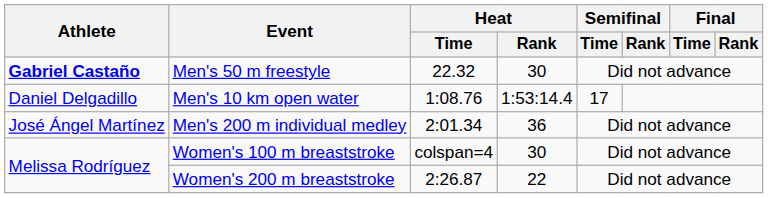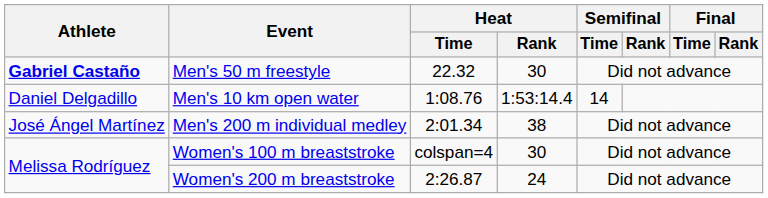(599, 98) 17 -> (599, 98) 14
(537, 125) 36 -> (537, 125) 38
(537, 179) 22 -> (537, 179) 24
